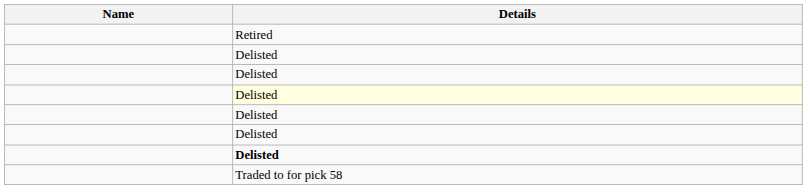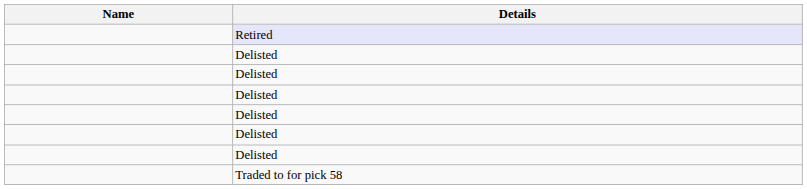(254, 34) no background -> (254, 34) lavender background
(256, 94) lightyellow background -> (256, 94) no background
(257, 154) bold -> (256, 154) normal
